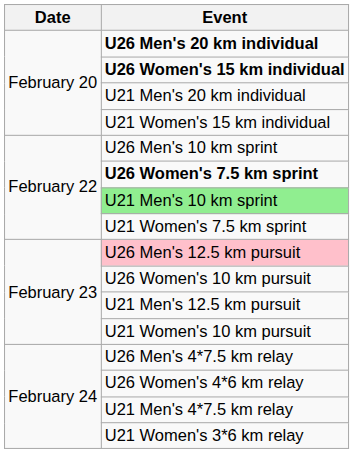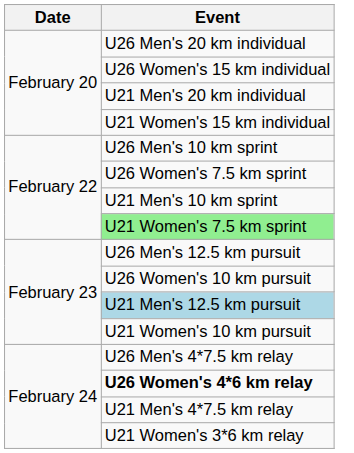(212, 43) bold -> (205, 43) normal
(225, 69) bold -> (217, 69) normal
(211, 174) bold -> (206, 174) normal
(191, 200) lightgreen background -> (191, 200) no background
(206, 226) no background -> (206, 226) lightgreen background
(203, 252) pink background -> (203, 252) no background
(203, 305) no background -> (203, 305) lightblue background
(204, 383) normal -> (209, 383) bold
